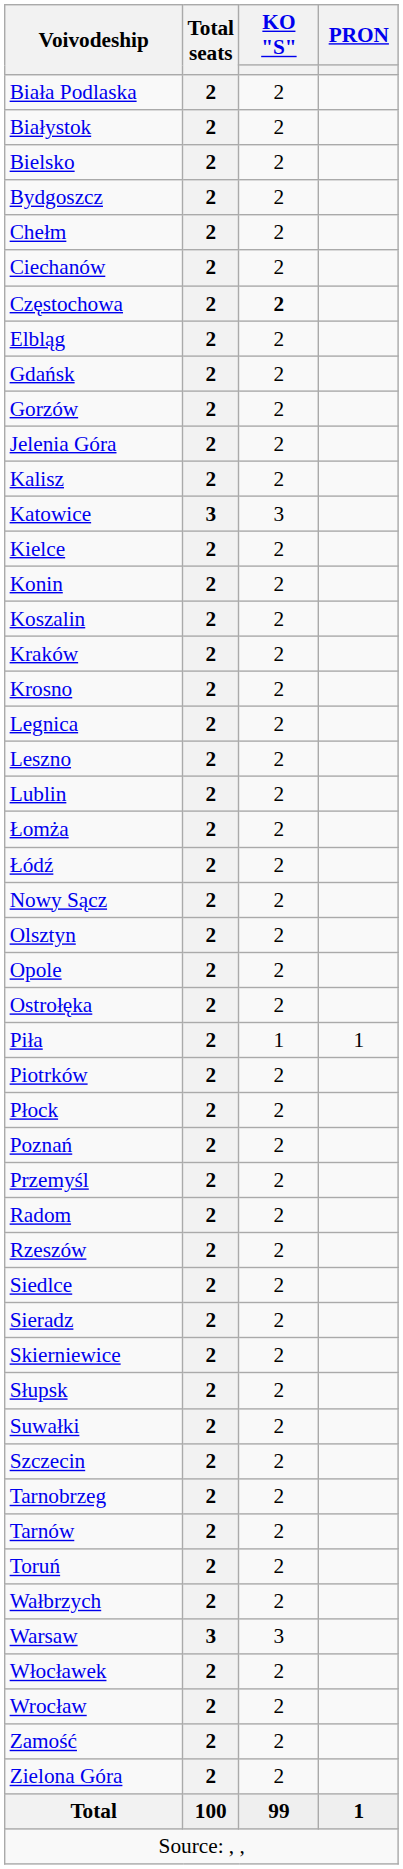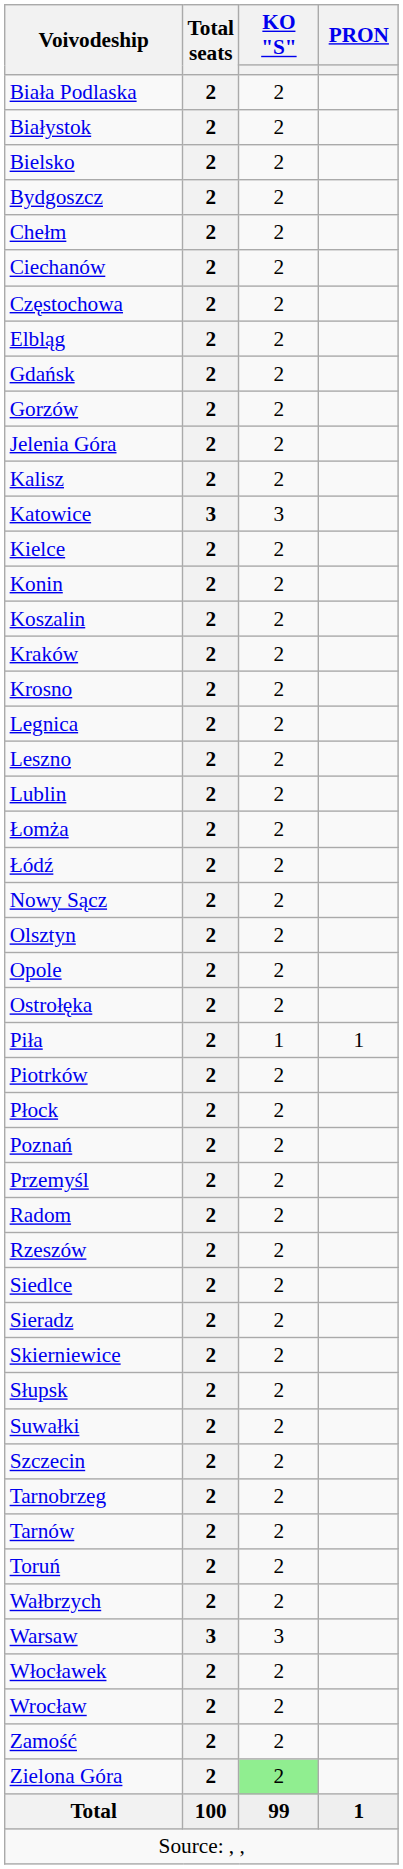(279, 302) bold -> (279, 302) normal
(279, 1776) no background -> (279, 1776) lightgreen background
